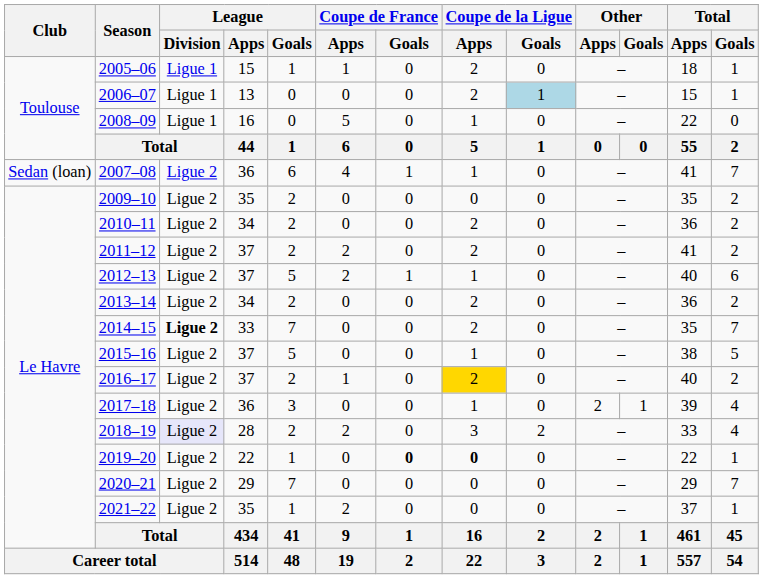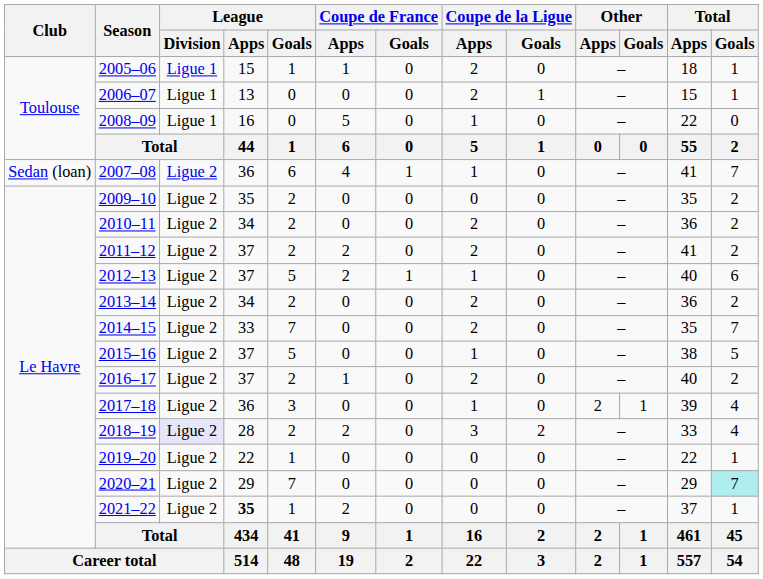(541, 95) lightblue background -> (541, 95) no background
(192, 328) bold -> (192, 328) normal
(474, 379) gold background -> (474, 379) no background
(409, 457) bold -> (409, 457) normal
(474, 457) bold -> (474, 457) normal
(735, 483) no background -> (735, 483) paleturquoise background
(246, 509) normal -> (246, 509) bold
